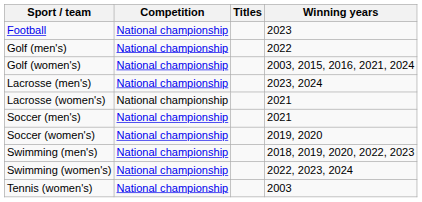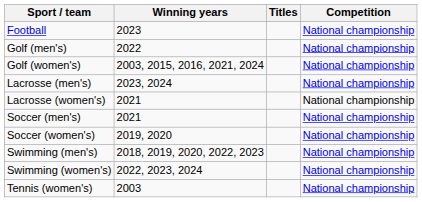columns swapped: (172, 13) <-> (341, 13)
